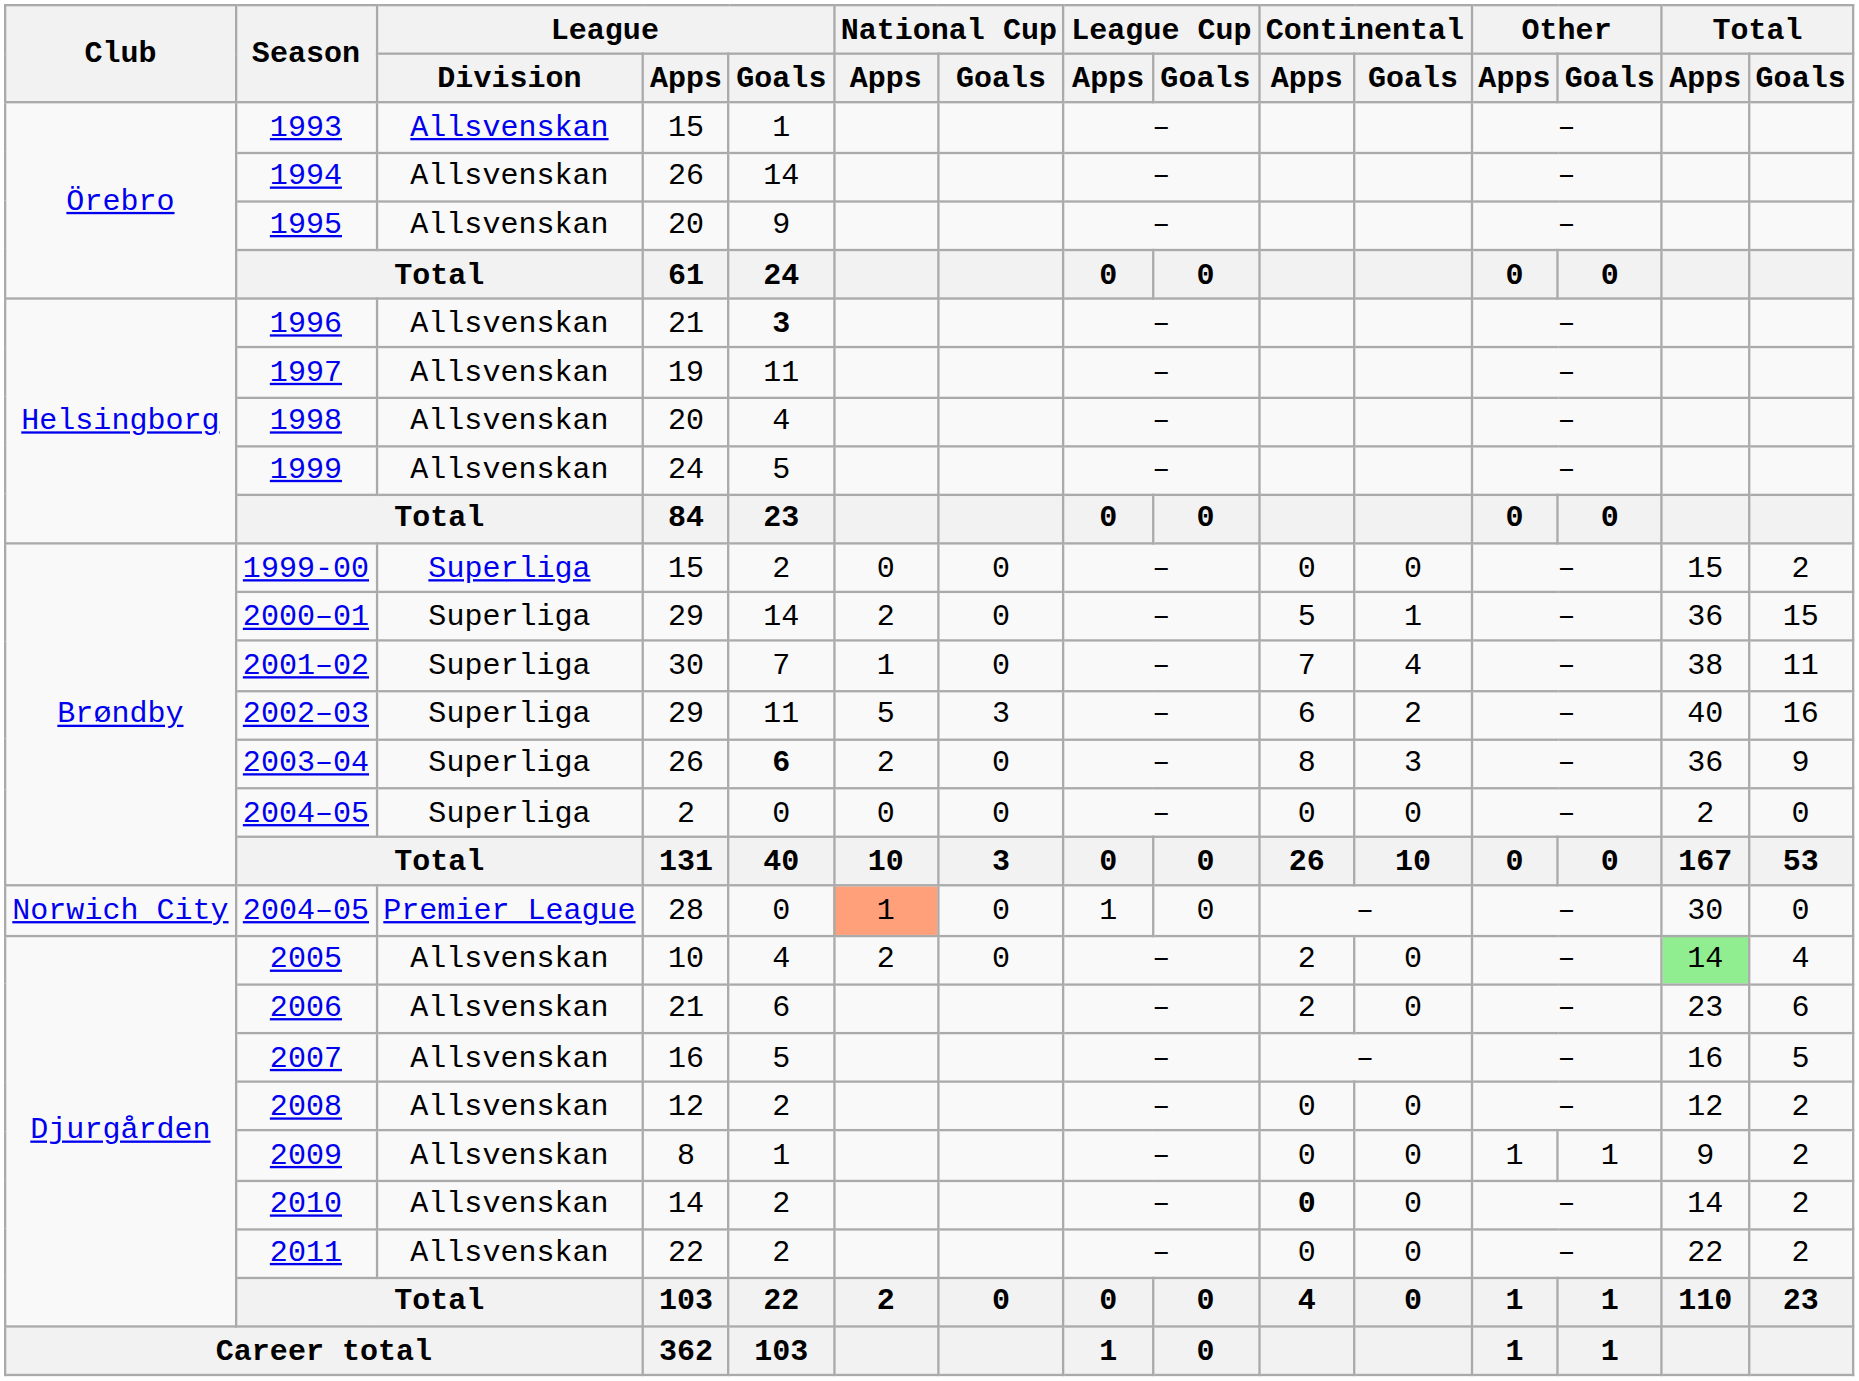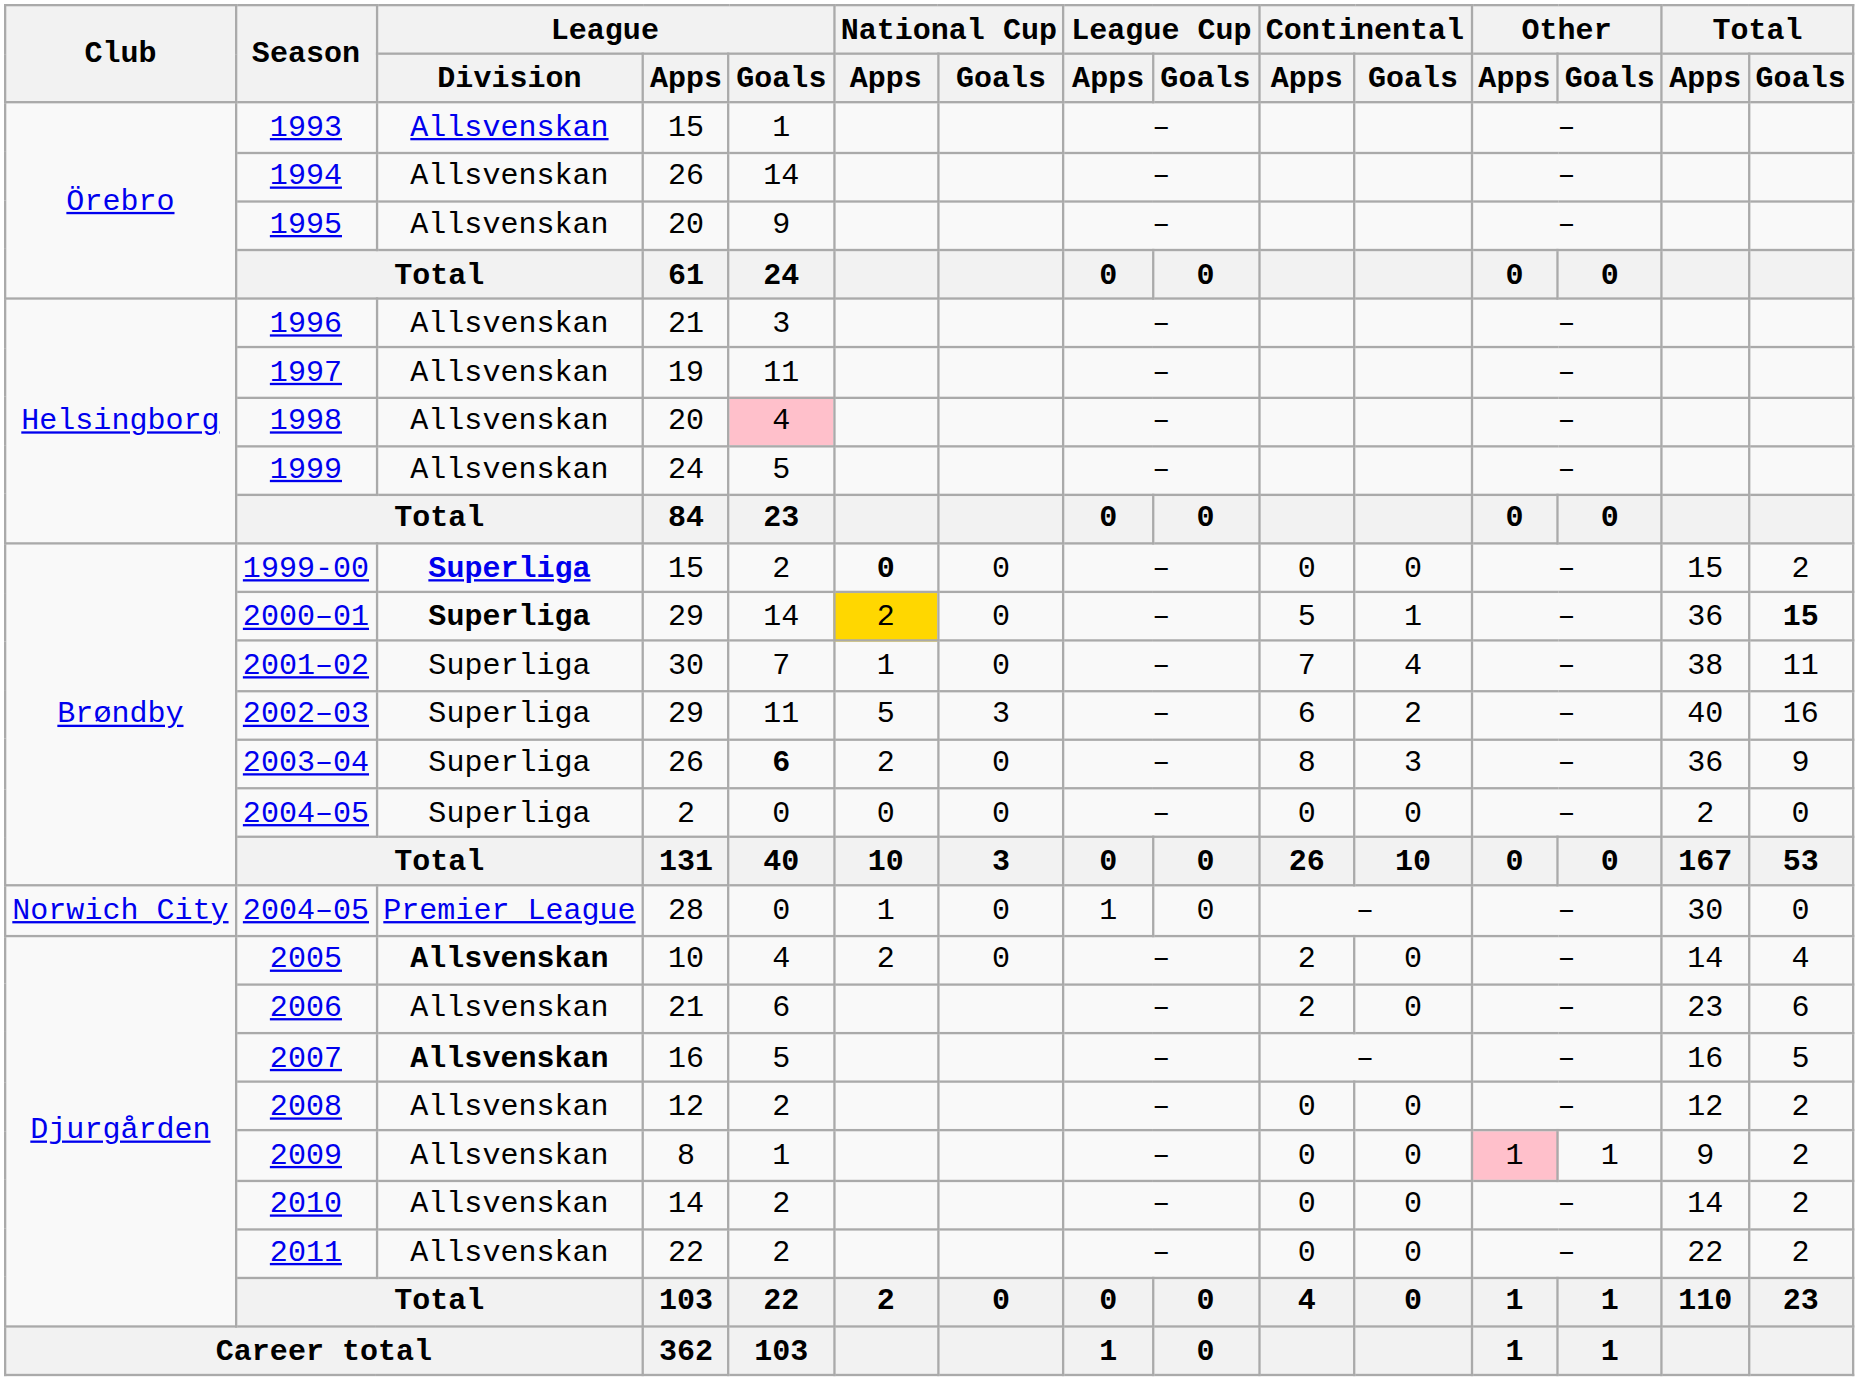(781, 323) bold -> (781, 323) normal
(781, 421) no background -> (781, 421) pink background
(509, 568) normal -> (509, 568) bold
(886, 568) normal -> (886, 568) bold
(509, 617) normal -> (509, 617) bold
(886, 617) no background -> (886, 617) gold background
(1801, 617) normal -> (1801, 617) bold
(886, 911) lightsalmon background -> (886, 911) no background
(509, 960) normal -> (509, 960) bold
(1705, 960) lightgreen background -> (1705, 960) no background
(509, 1057) normal -> (509, 1057) bold
(1514, 1155) no background -> (1514, 1155) pink background
(1307, 1204) bold -> (1307, 1204) normal
